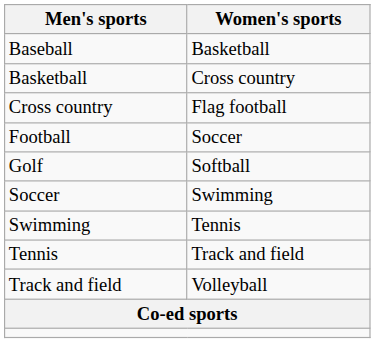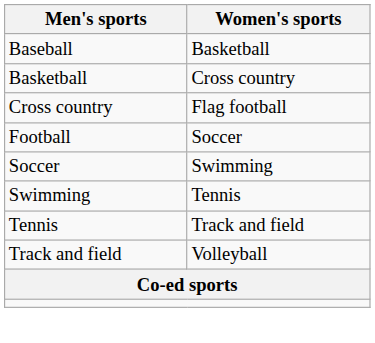- row: (26, 166)
